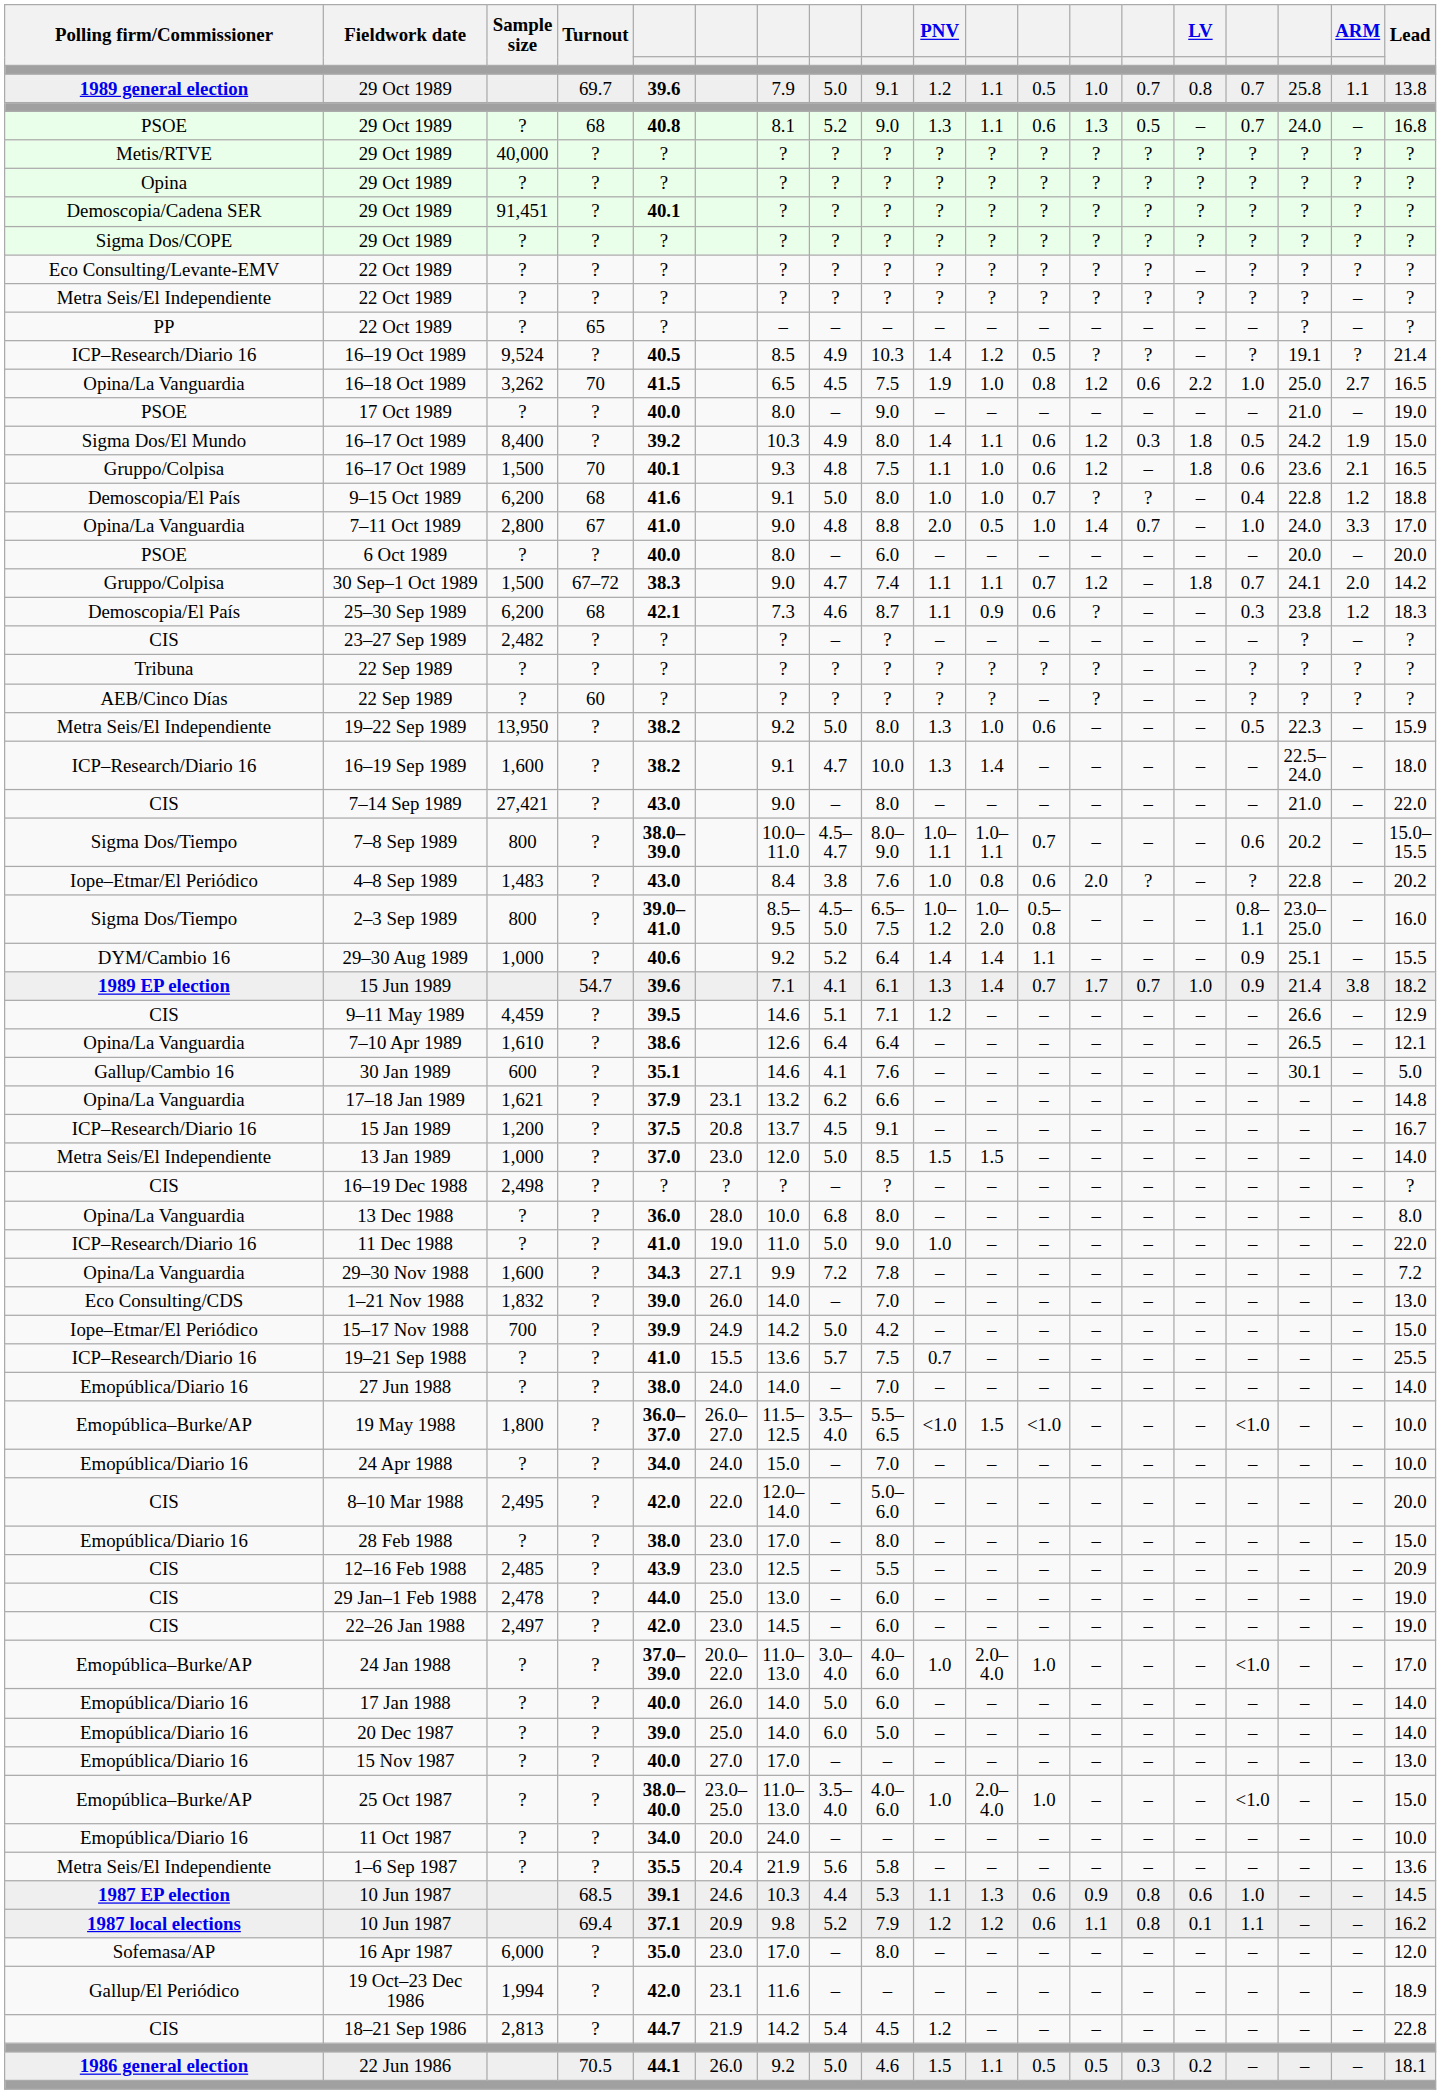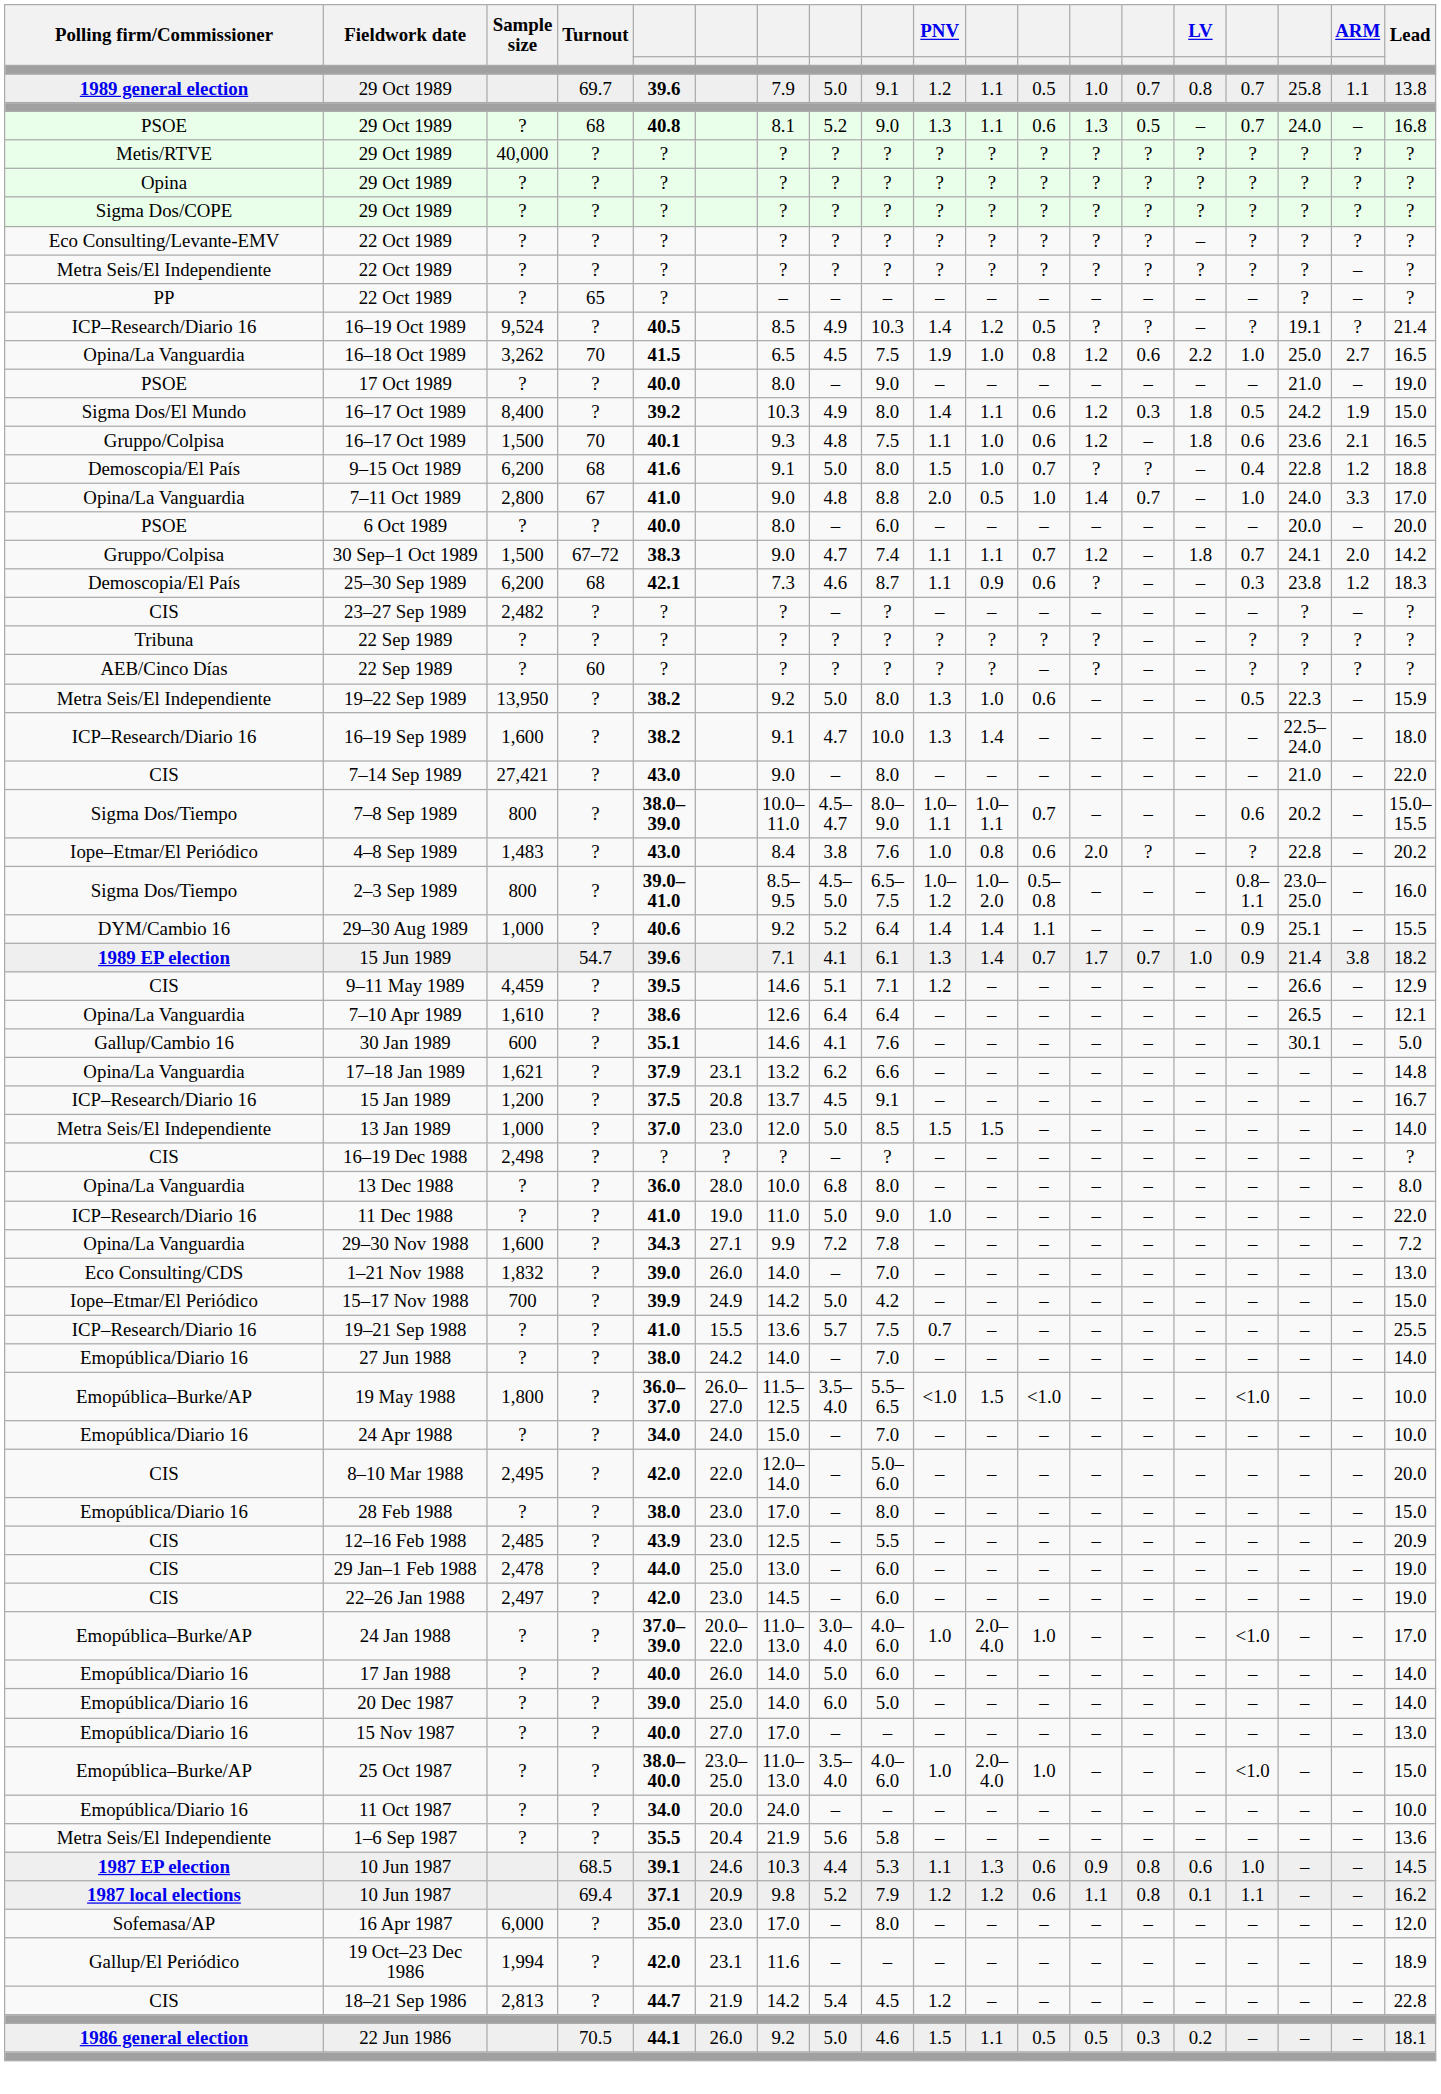- row: (164, 211)
(940, 497) 1.0 -> (940, 469) 1.5
(726, 1386) 24.0 -> (726, 1357) 24.2
